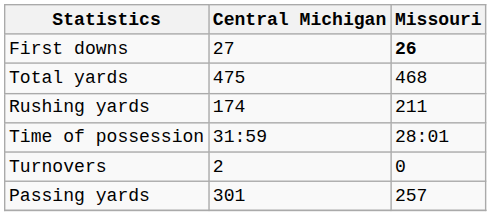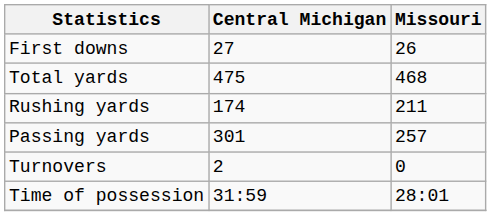(406, 49) bold -> (406, 49) normal
rows swapped: (79, 196) <-> (107, 137)
